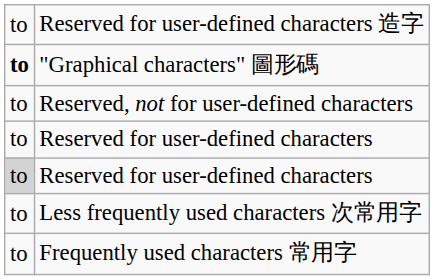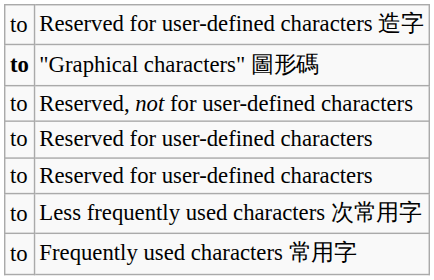(19, 175) lightgrey background -> (19, 175) no background
